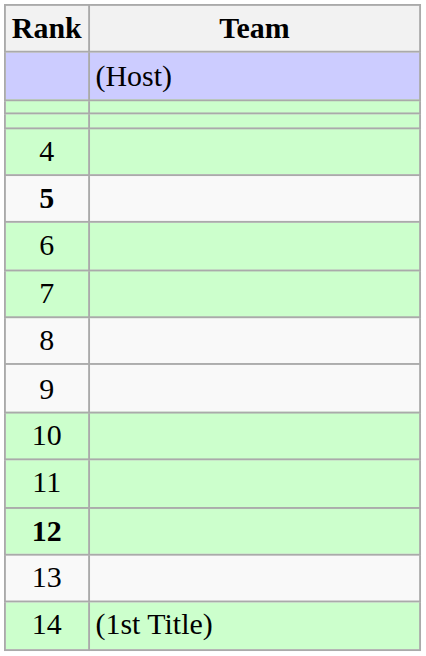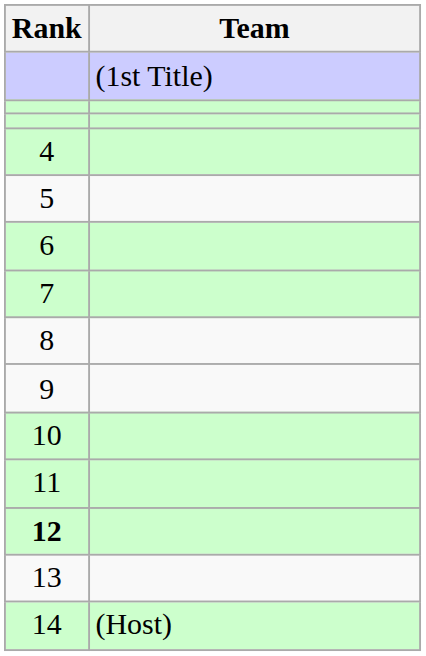(134, 75) (Host) -> (154, 75) (1st Title)
(47, 198) bold -> (47, 198) normal
(154, 625) (1st Title) -> (134, 625) (Host)
